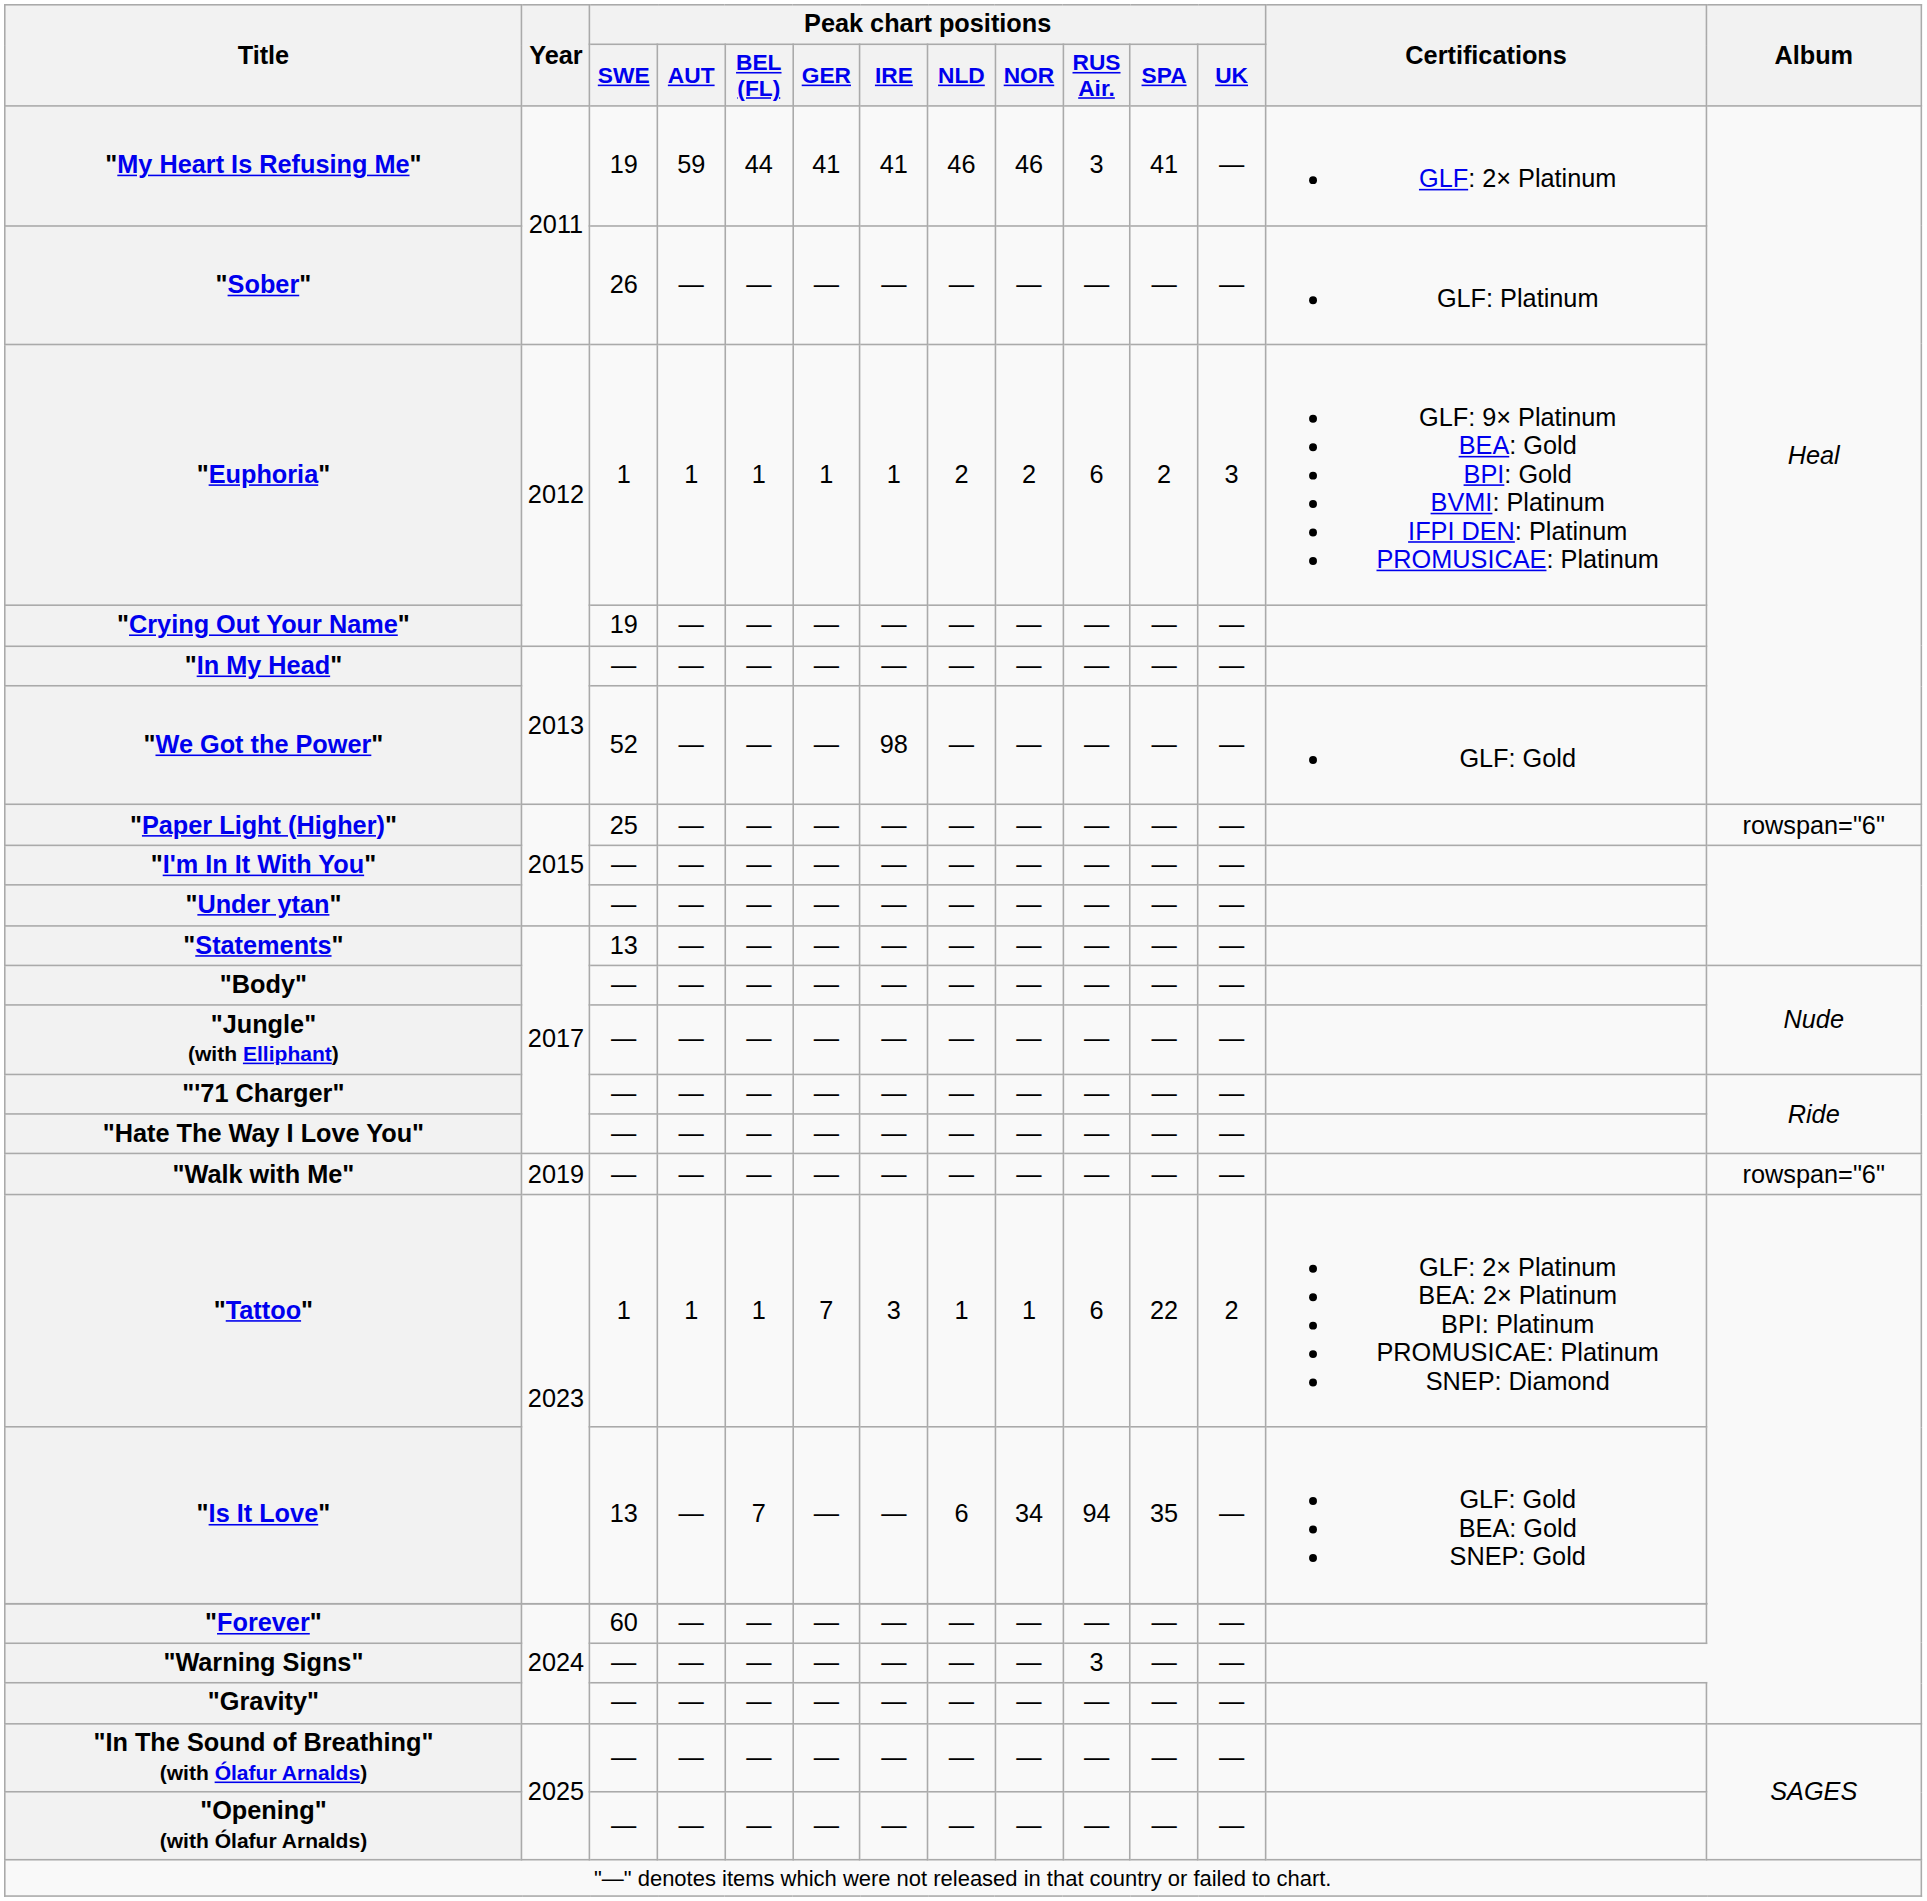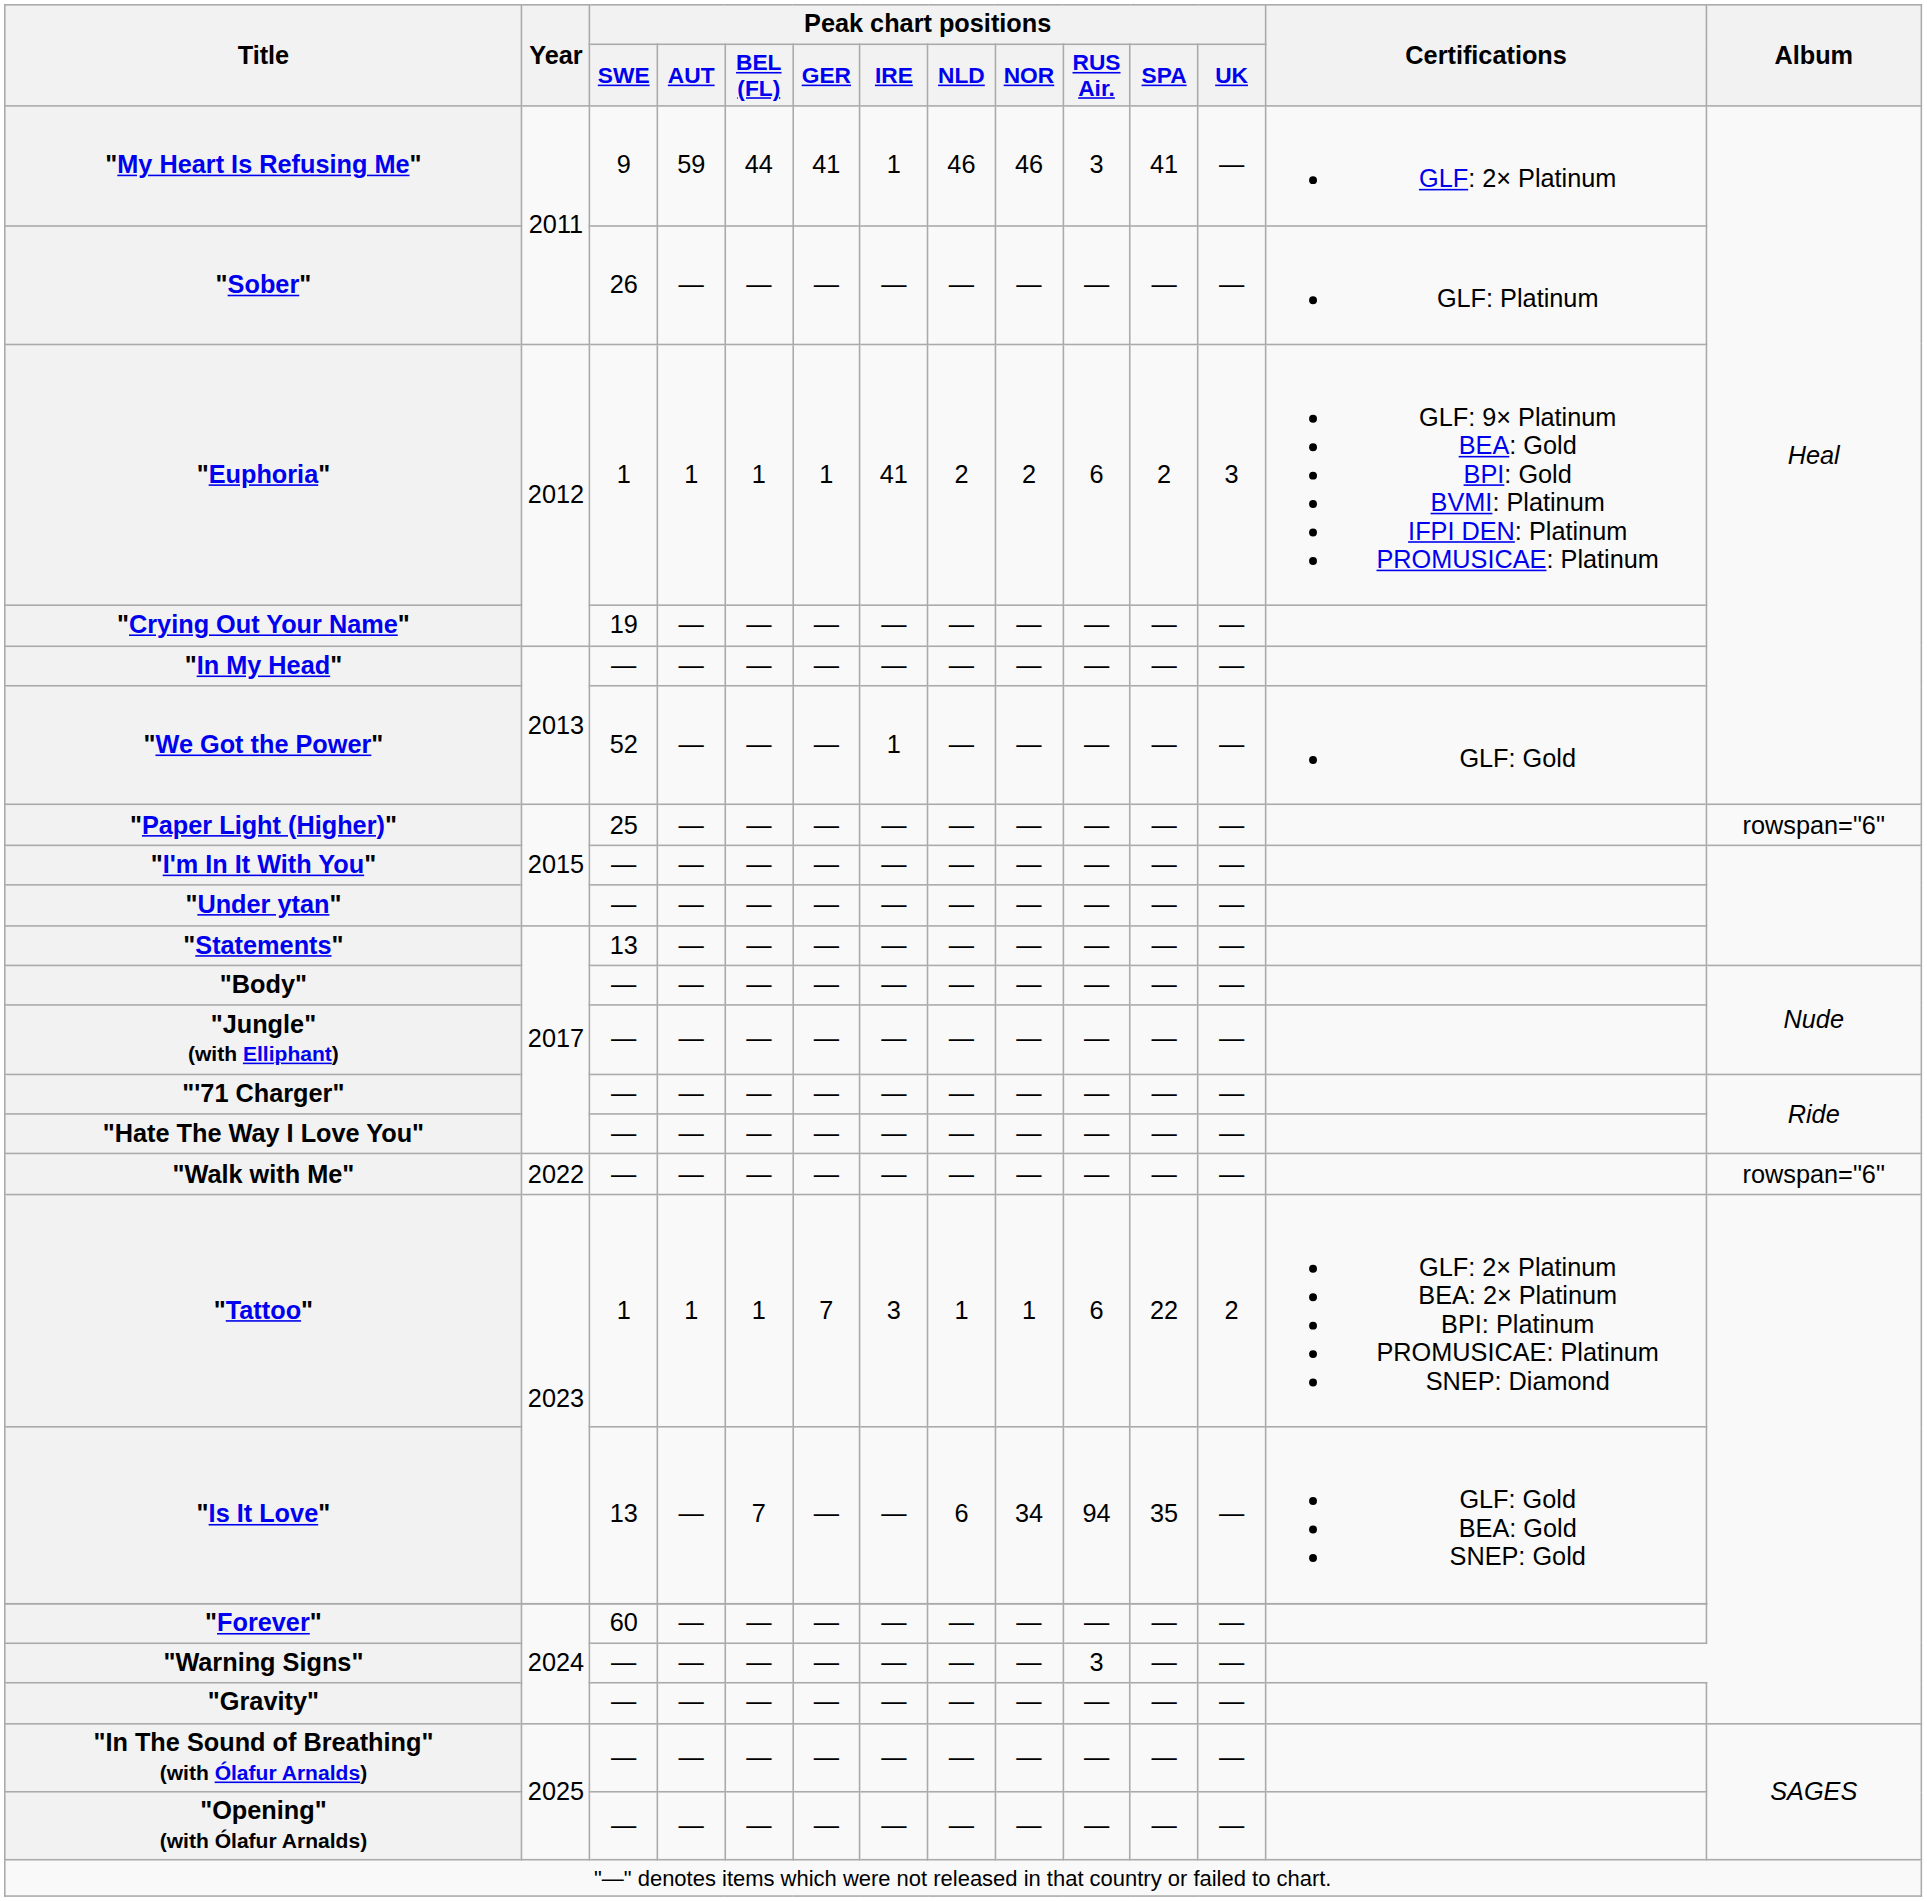(624, 165) 19 -> (624, 165) 9
(894, 165) 41 -> (894, 165) 1
(894, 474) 1 -> (894, 474) 41
(894, 745) 98 -> (894, 745) 1
(556, 1173) 2019 -> (556, 1173) 2022
